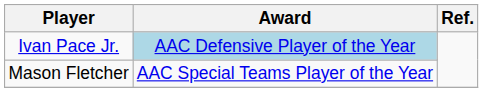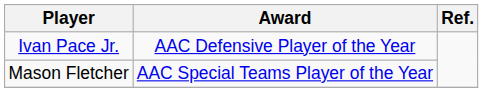(285, 45) lightblue background -> (285, 45) no background
